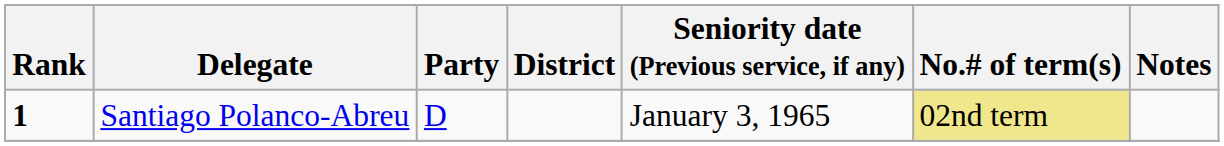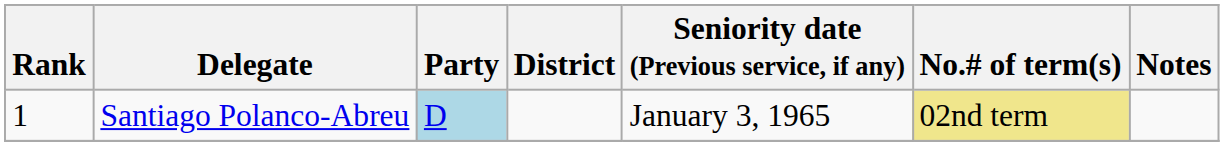(20, 114) bold -> (20, 114) normal
(435, 114) no background -> (435, 114) lightblue background
